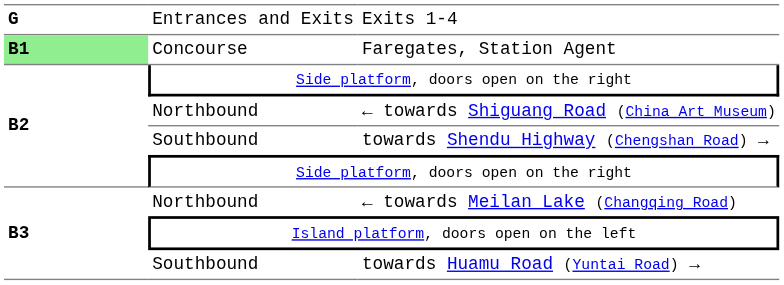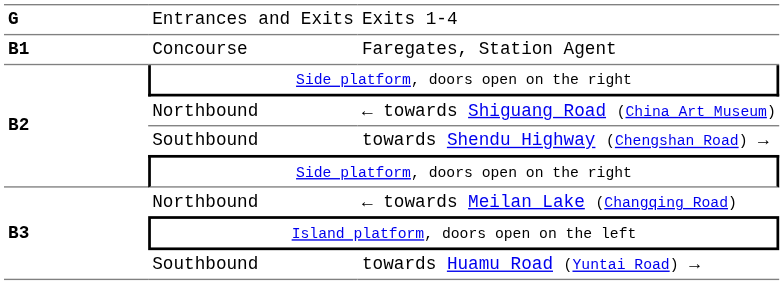(19, 50) lightgreen background -> (19, 50) no background
